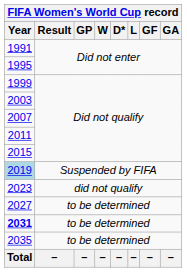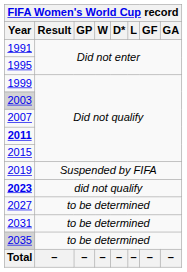(20, 100) no background -> (20, 100) lightgrey background
(20, 135) normal -> (20, 135) bold
(20, 170) lightblue background -> (20, 170) no background
(20, 188) normal -> (20, 188) bold
(20, 223) bold -> (20, 223) normal
(20, 240) no background -> (20, 240) lightgrey background
